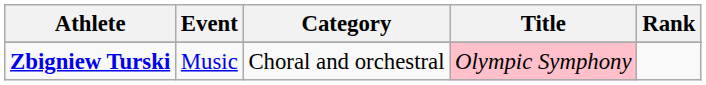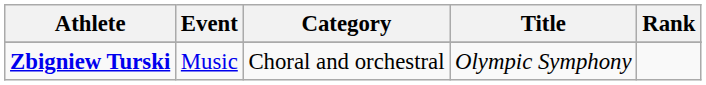(543, 61) pink background -> (543, 61) no background
